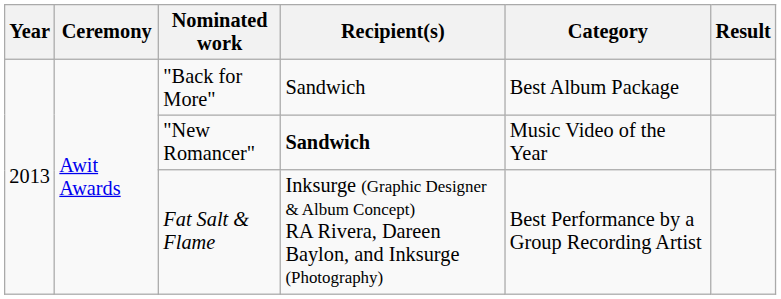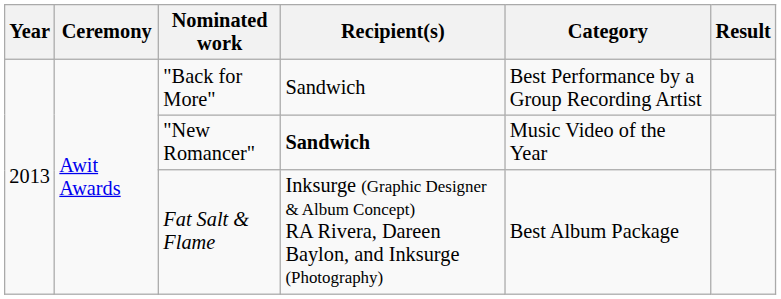(594, 87) Best Album Package -> (606, 87) Best Performance by a Group Recording Artist
(606, 231) Best Performance by a Group Recording Artist -> (594, 231) Best Album Package
